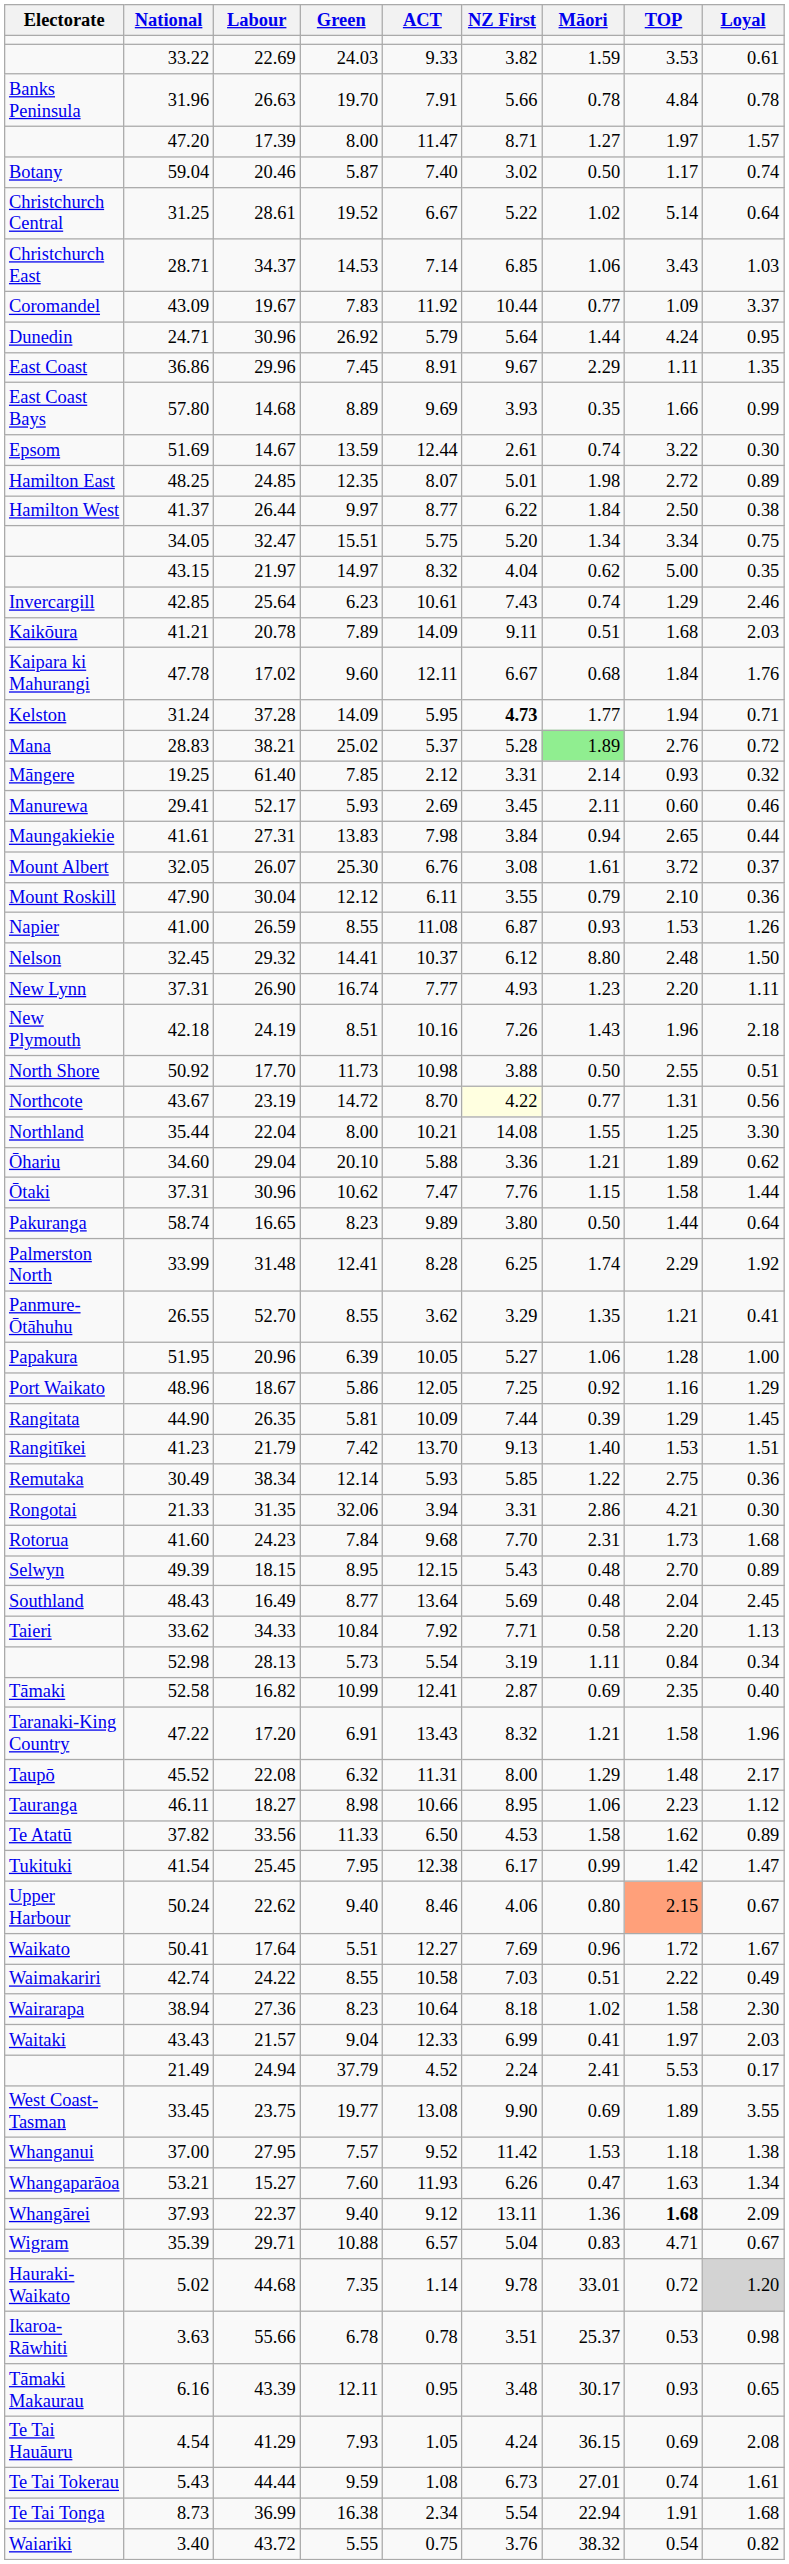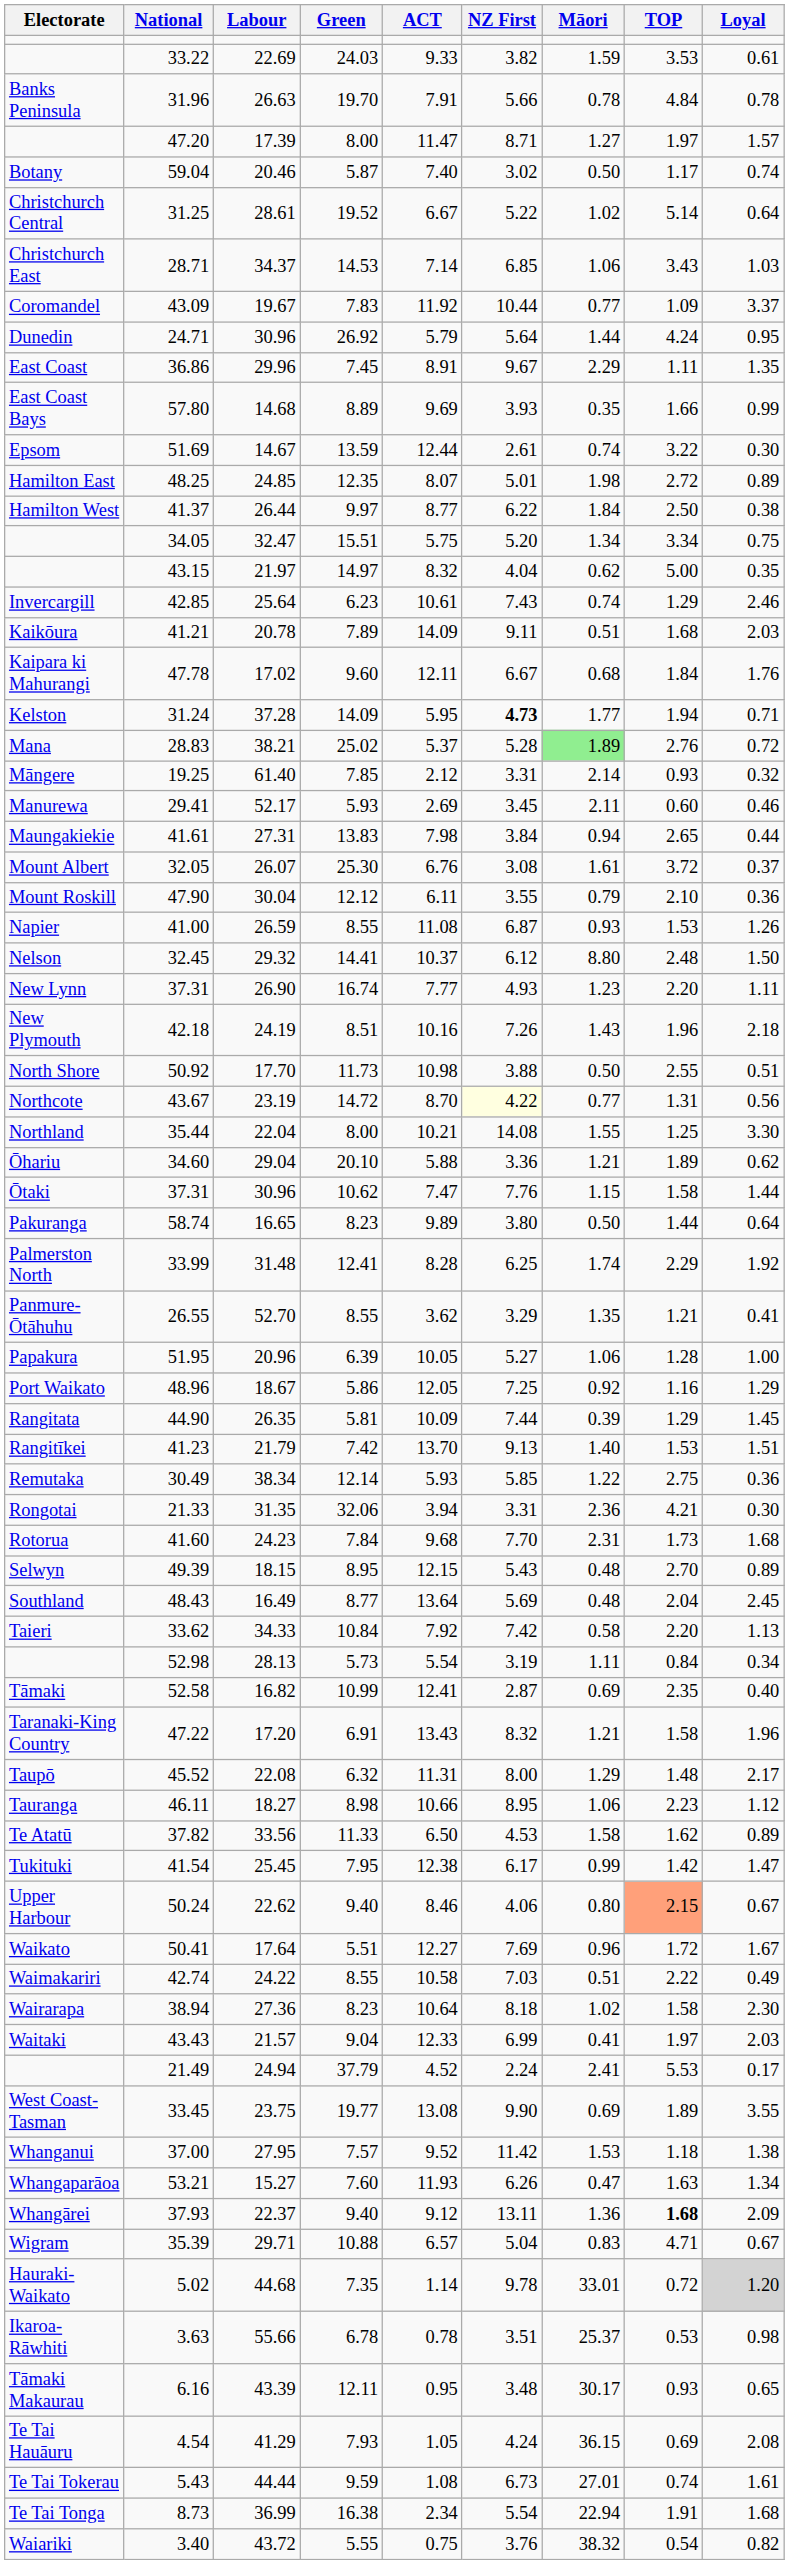(604, 1510) 2.86 -> (604, 1510) 2.36
(521, 1631) 7.71 -> (521, 1631) 7.42
